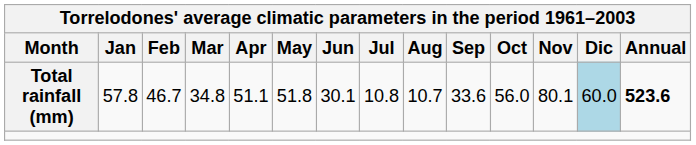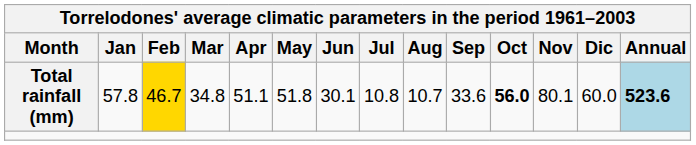(164, 96) no background -> (164, 96) gold background
(512, 96) normal -> (512, 96) bold
(599, 96) lightblue background -> (599, 96) no background
(648, 96) no background -> (648, 96) lightblue background
